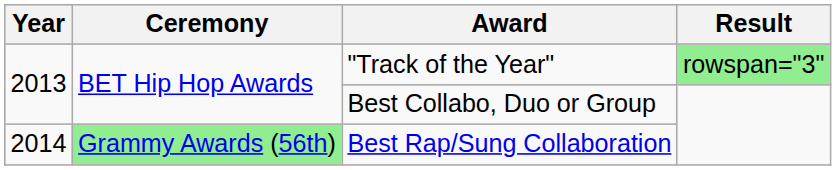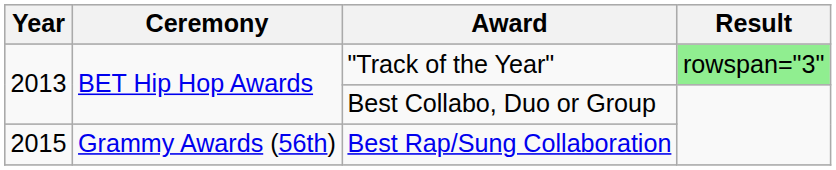(39, 143) 2014 -> (39, 143) 2015
(207, 143) lightgreen background -> (207, 143) no background
